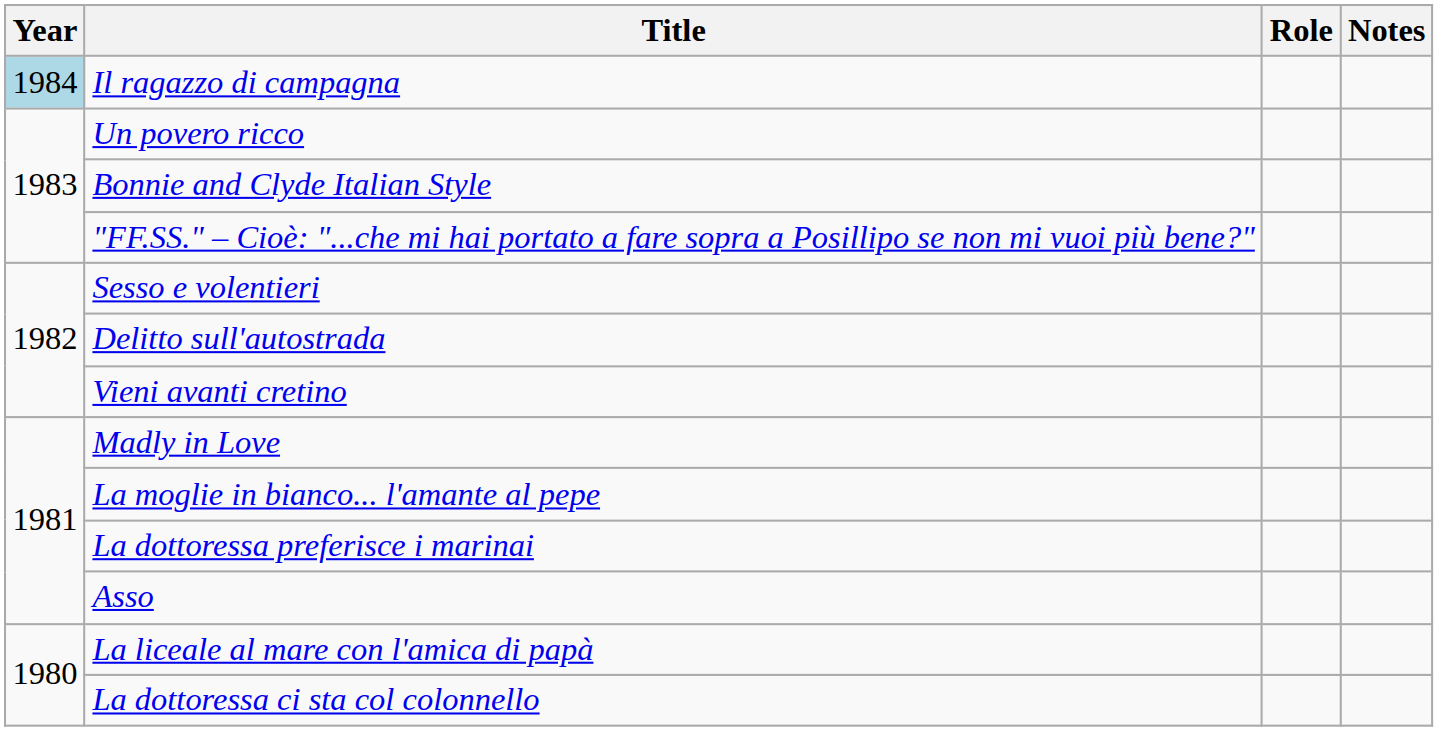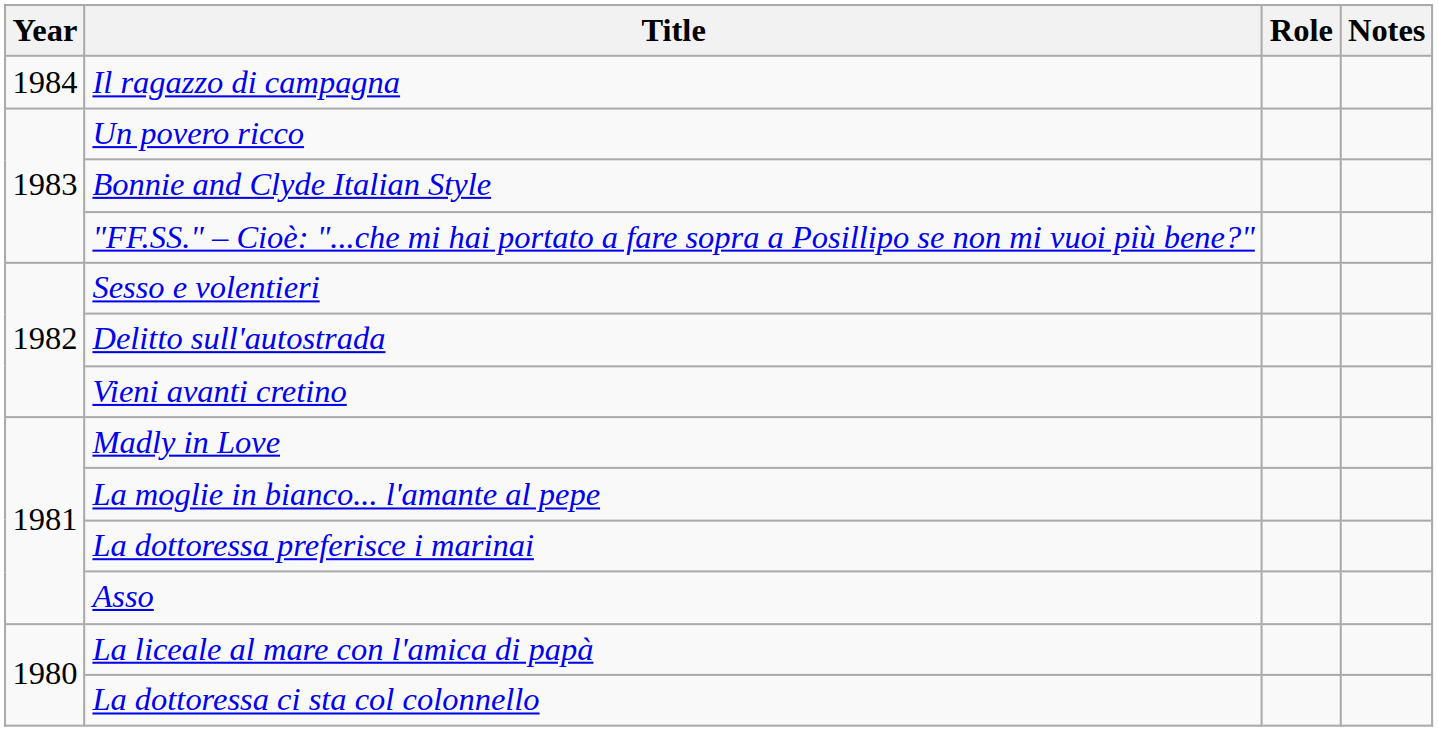(45, 81) lightblue background -> (45, 81) no background
